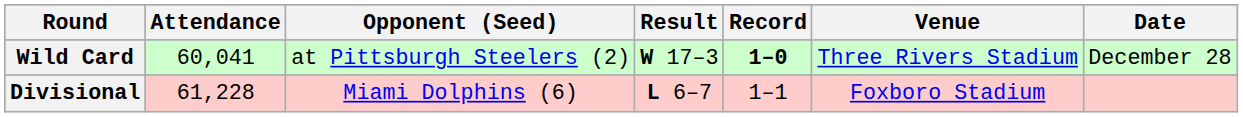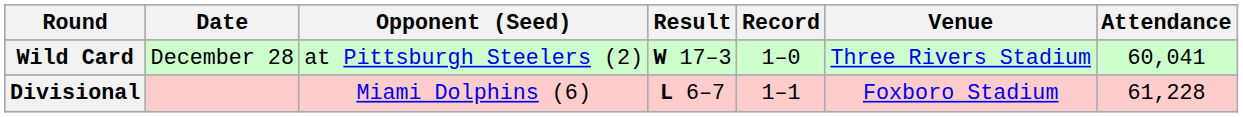columns swapped: (1160, 23) <-> (216, 23)
(768, 58) bold -> (781, 58) normal
